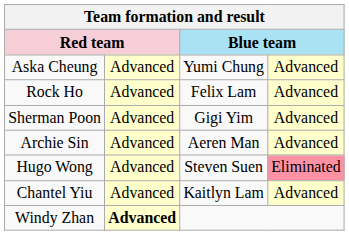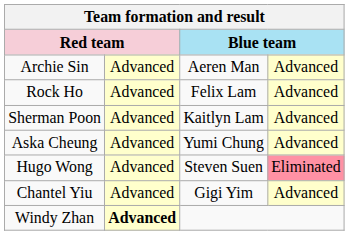rows swapped: (55, 67) <-> (55, 142)
(224, 117) Gigi Yim -> (224, 117) Kaitlyn Lam
(224, 192) Kaitlyn Lam -> (224, 192) Gigi Yim
